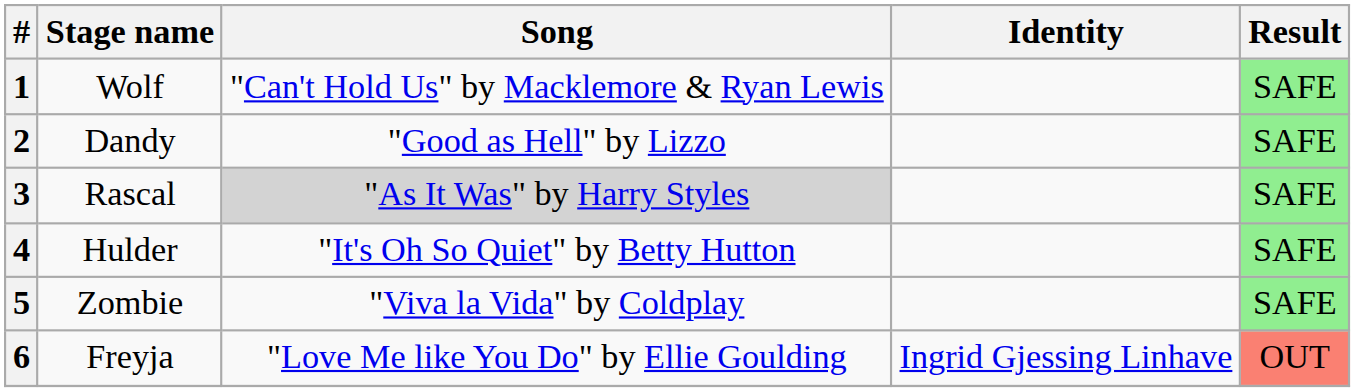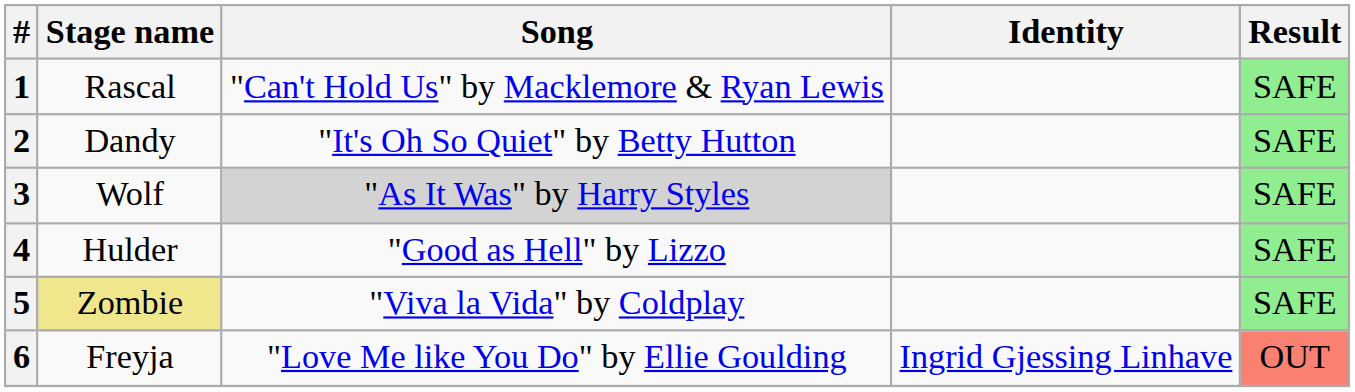(130, 85) Wolf -> (130, 85) Rascal
(557, 140) "Good as Hell" by Lizzo -> (557, 140) "It's Oh So Quiet" by Betty Hutton
(130, 194) Rascal -> (130, 194) Wolf
(557, 248) "It's Oh So Quiet" by Betty Hutton -> (557, 248) "Good as Hell" by Lizzo
(130, 303) no background -> (130, 303) khaki background
